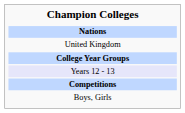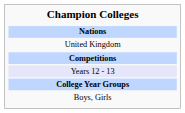(93, 58) College Year Groups -> (93, 58) Competitions
(93, 84) Competitions -> (93, 84) College Year Groups
